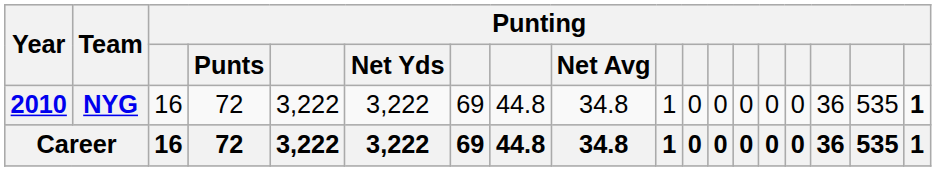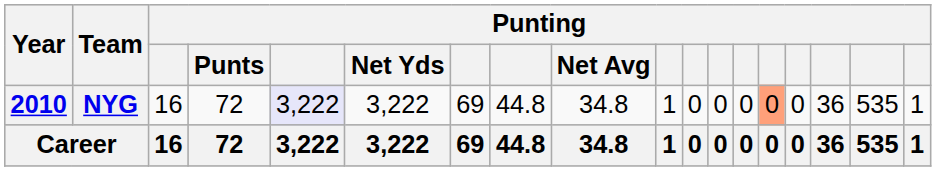(308, 104) no background -> (308, 104) lavender background
(772, 104) no background -> (772, 104) lightsalmon background
(917, 104) bold -> (917, 104) normal
